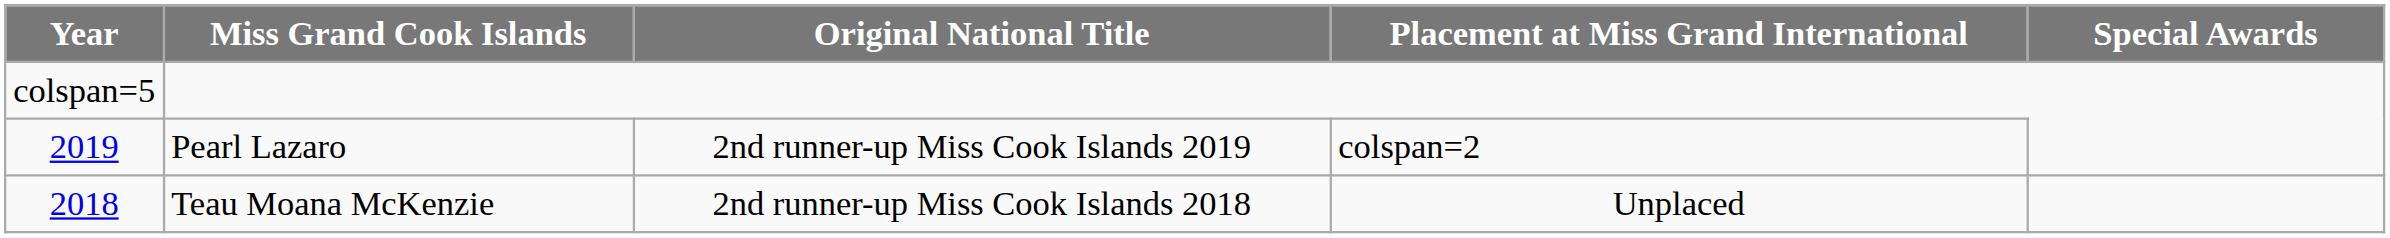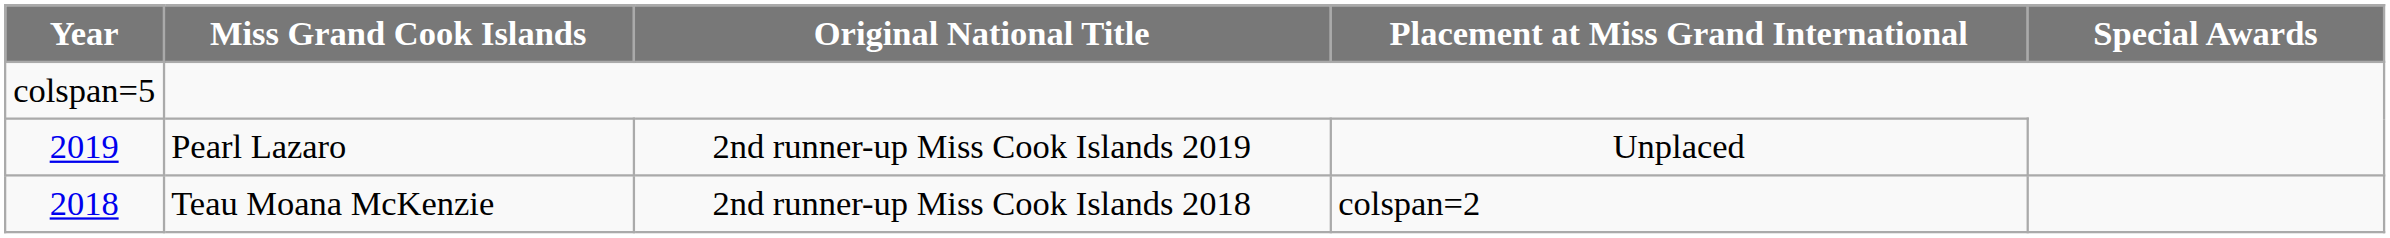(1409, 146) colspan=2 -> (1679, 146) Unplaced
(1679, 203) Unplaced -> (1409, 203) colspan=2
